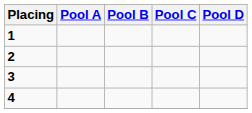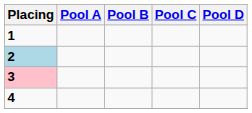(11, 56) no background -> (11, 56) lightblue background
(11, 77) no background -> (11, 77) pink background
